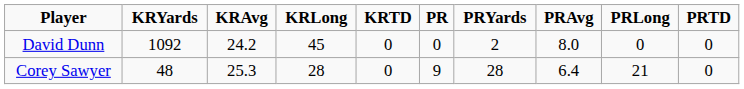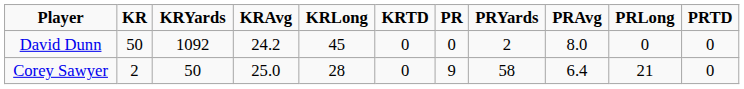+ column: (134, 17)
(165, 70) 48 -> (193, 70) 50
(242, 70) 25.3 -> (266, 70) 25.0
(495, 70) 28 -> (507, 70) 58
